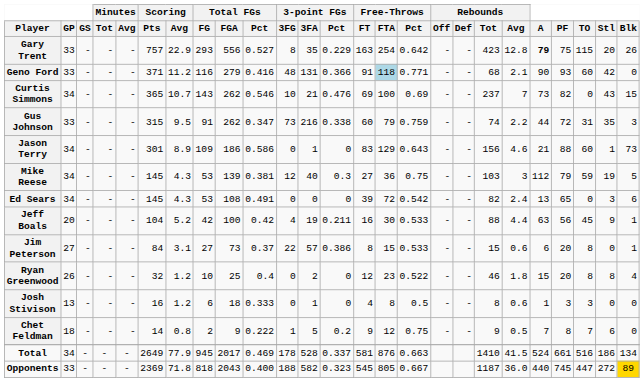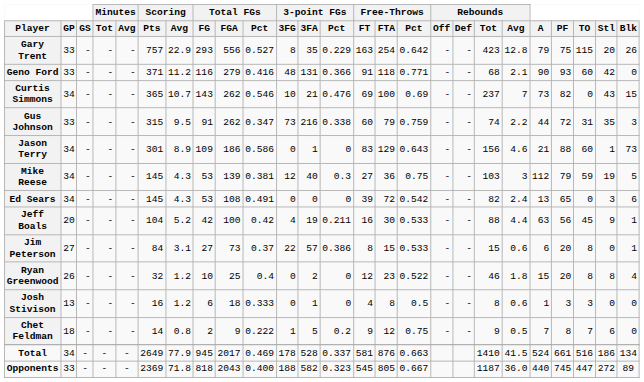(544, 50) bold -> (544, 50) normal
(386, 72) lightblue background -> (386, 72) no background
(628, 369) gold background -> (628, 369) no background
